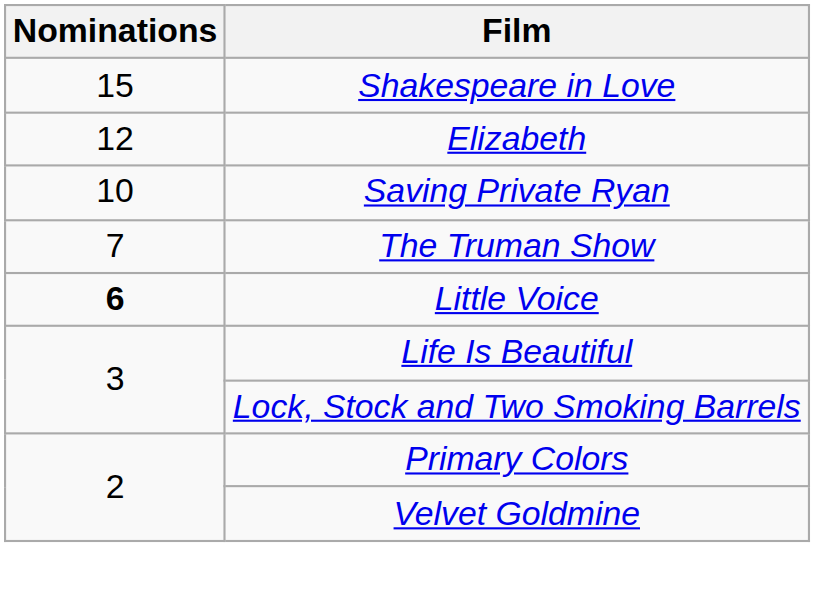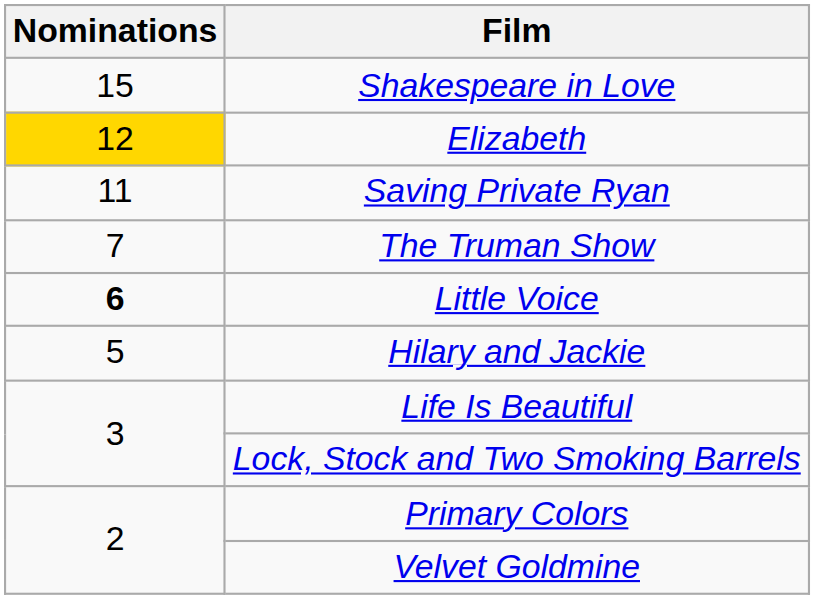(115, 138) no background -> (115, 138) gold background
(115, 191) 10 -> (115, 191) 11
+ row: (517, 352)
